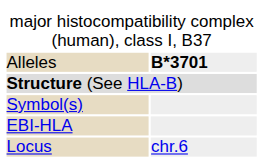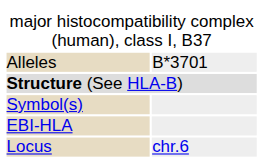(179, 62) bold -> (180, 62) normal
